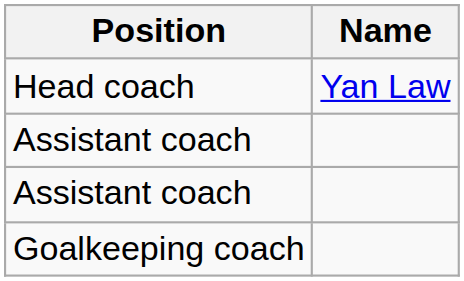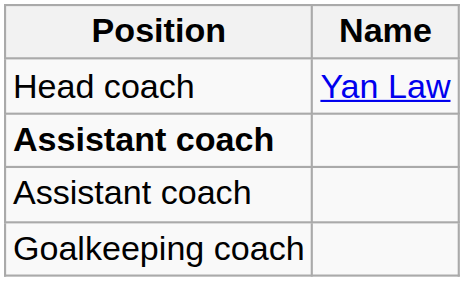(132, 139) normal -> (144, 139) bold
